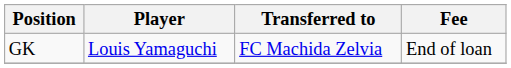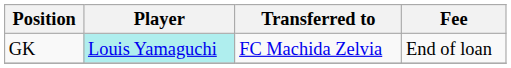(152, 48) no background -> (152, 48) paleturquoise background
